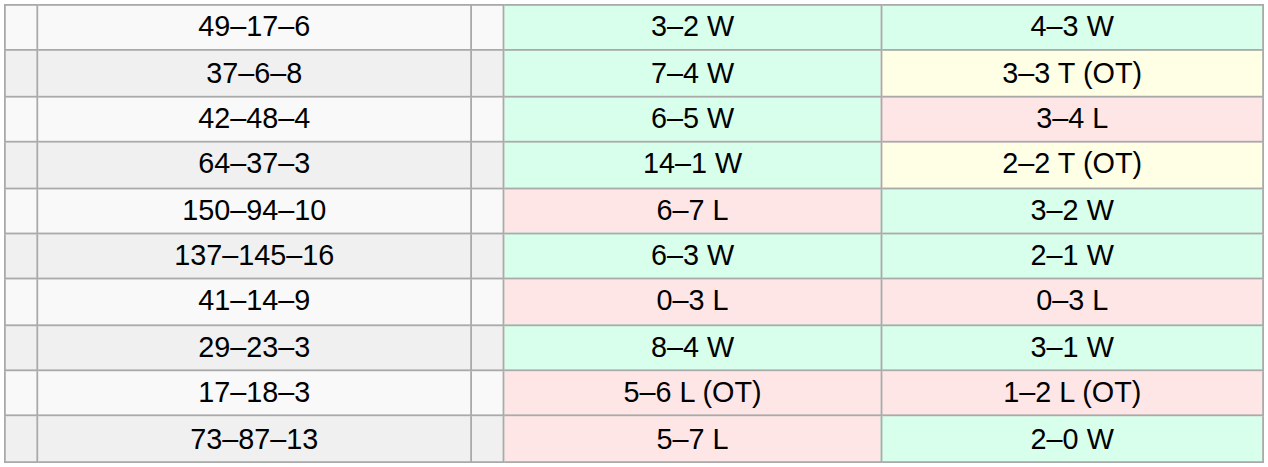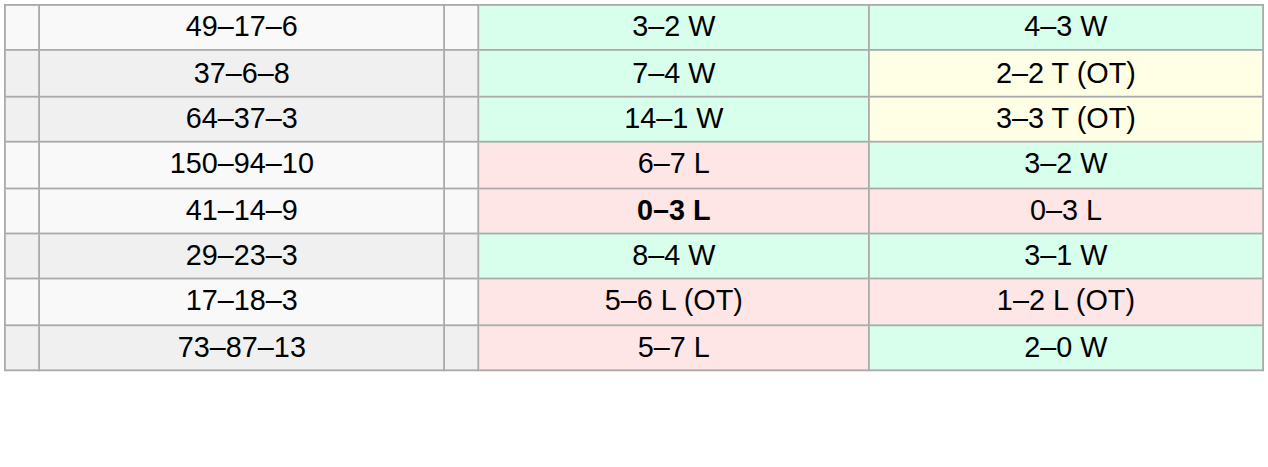(1072, 73) 3–3 T (OT) -> (1066, 73) 2–2 T (OT)
- row: (254, 118)
(1072, 164) 2–2 T (OT) -> (1066, 118) 3–3 T (OT)
- row: (254, 255)
(693, 301) normal -> (674, 210) bold
